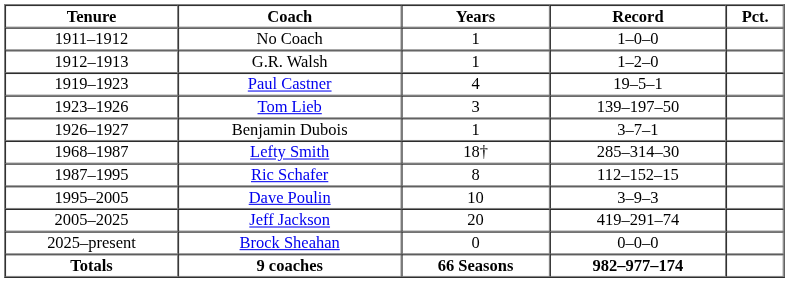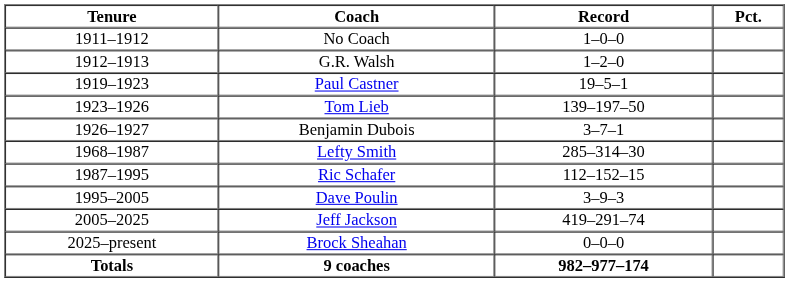- column: (476, 16)
